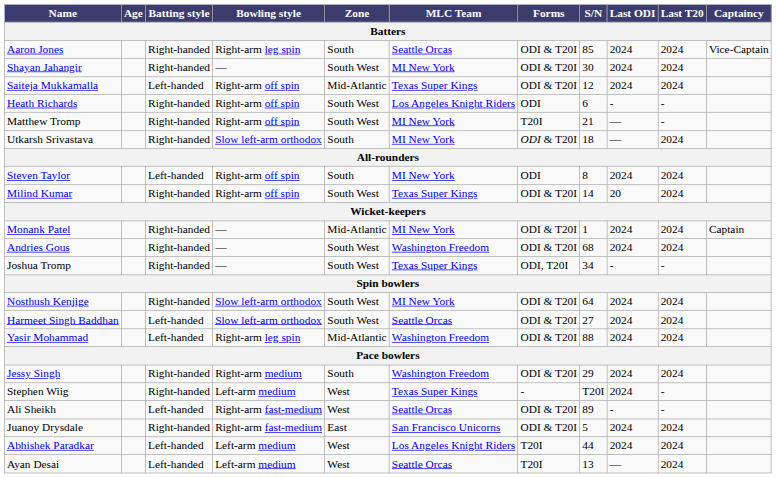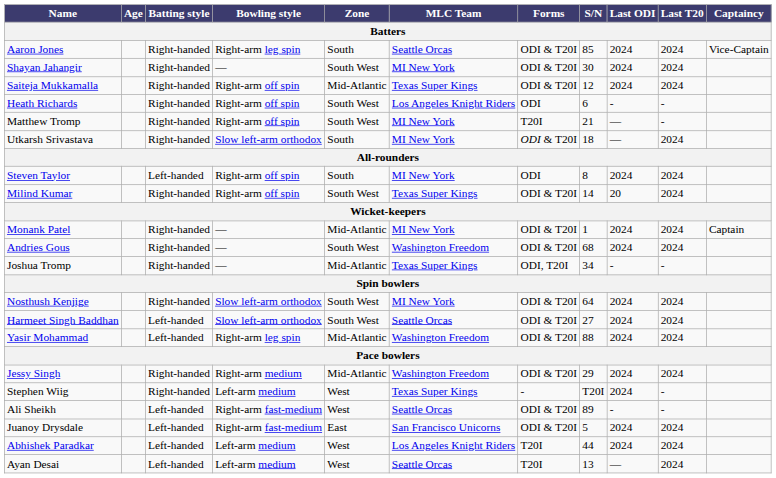(176, 85) Left-handed -> (179, 85) Right-handed
(353, 265) South West -> (357, 265) Mid-Atlantic
(341, 373) South -> (357, 373) Mid-Atlantic
(179, 427) Right-handed -> (176, 427) Left-handed
